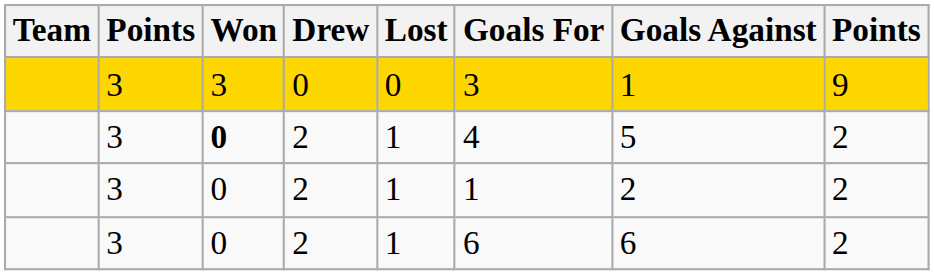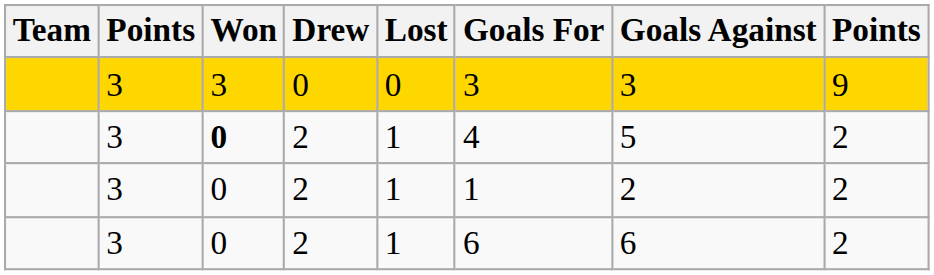(628, 83) 1 -> (628, 83) 3
